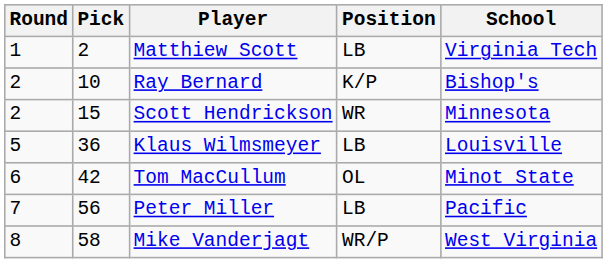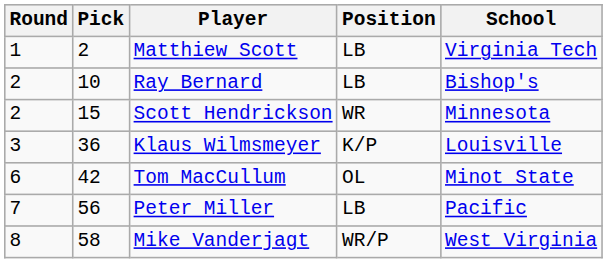(360, 84) K/P -> (354, 84) LB
(15, 147) 5 -> (15, 147) 3
(354, 147) LB -> (360, 147) K/P
